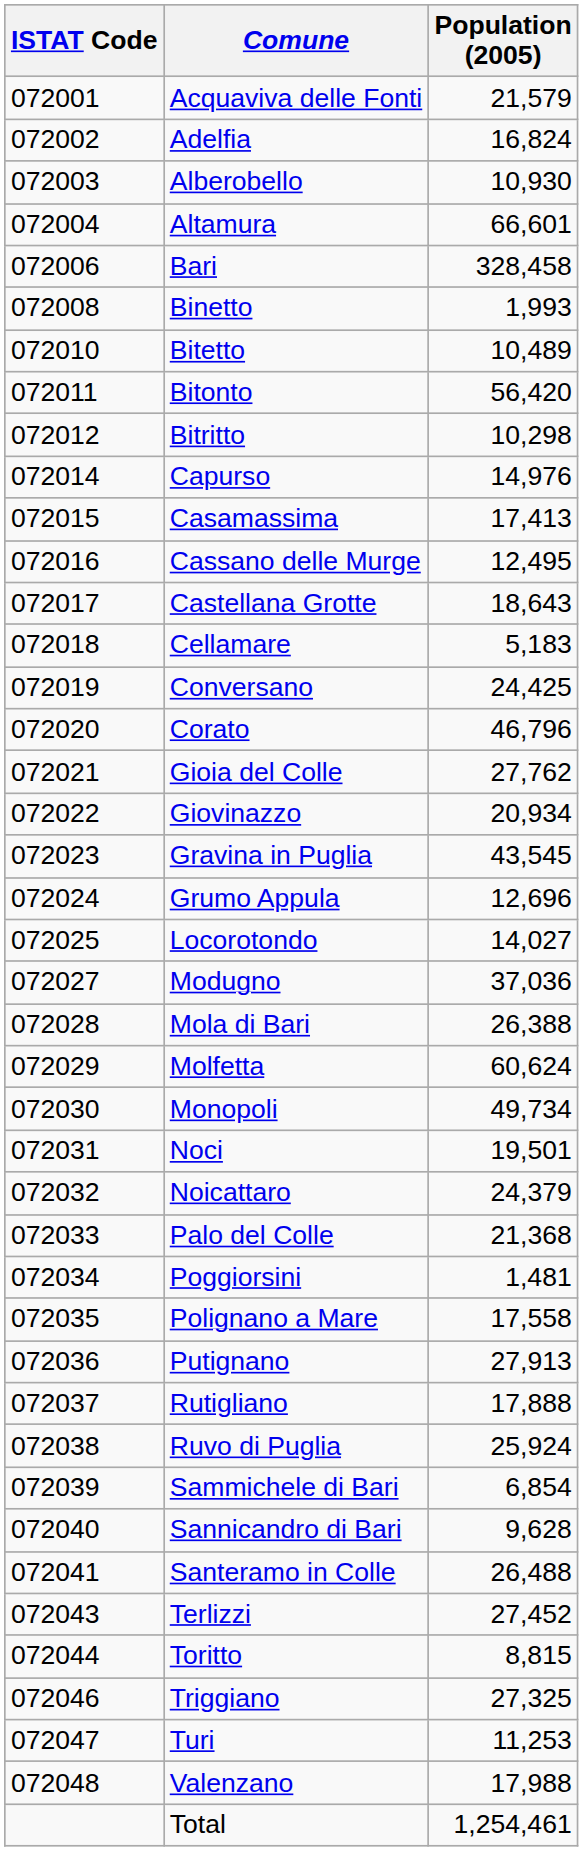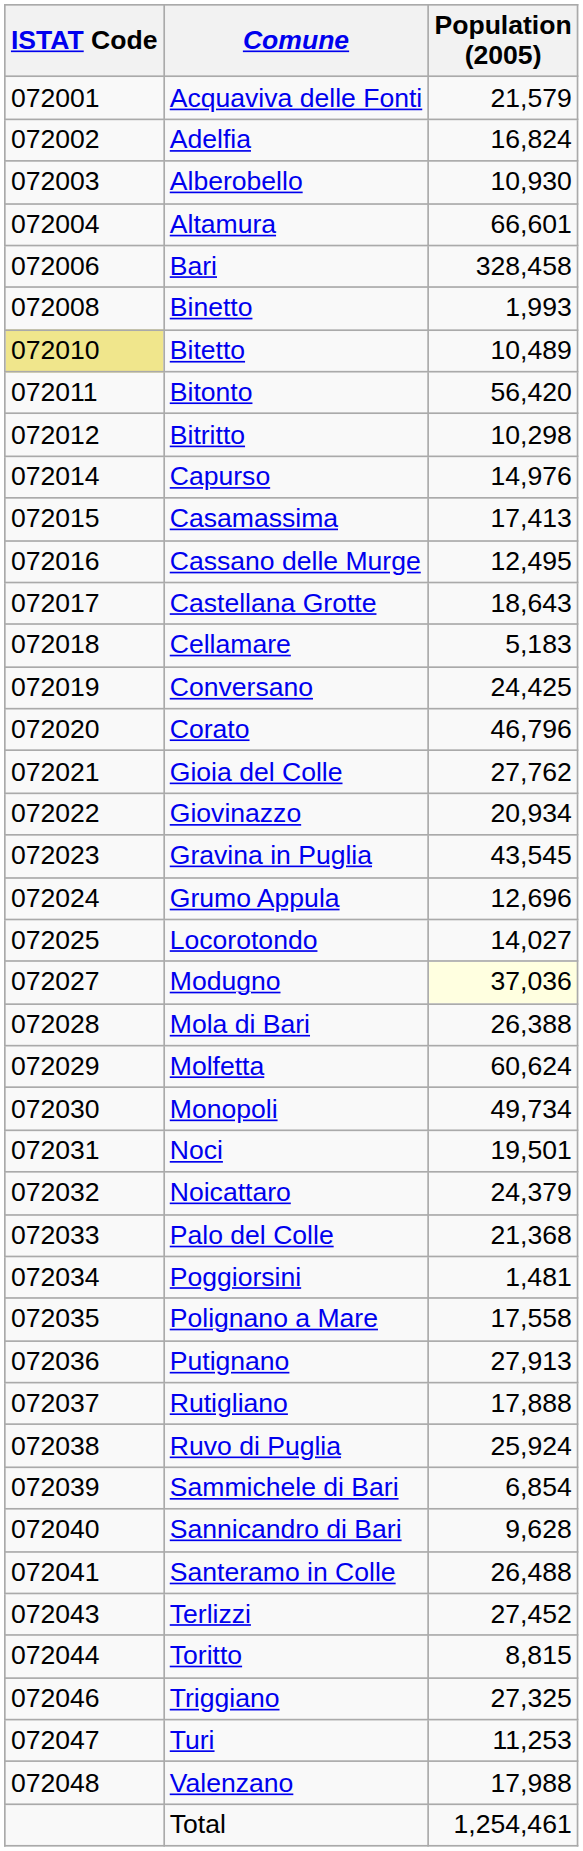(55, 350) no background -> (55, 350) khaki background
(531, 982) no background -> (531, 982) lightyellow background
